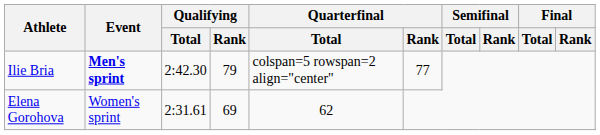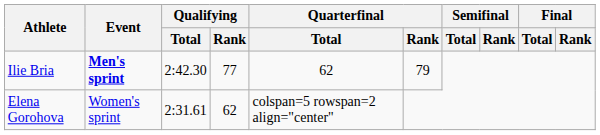(230, 70) 79 -> (230, 70) 77
(314, 70) colspan=5 rowspan=2 align="center" -> (326, 70) 62
(423, 70) 77 -> (423, 70) 79
(230, 110) 69 -> (230, 110) 62
(326, 110) 62 -> (314, 110) colspan=5 rowspan=2 align="center"
